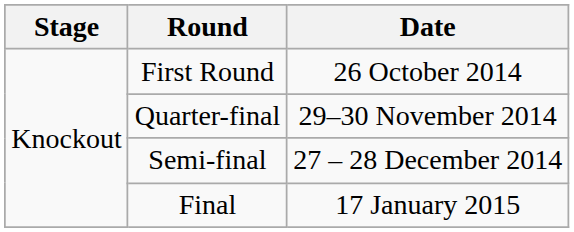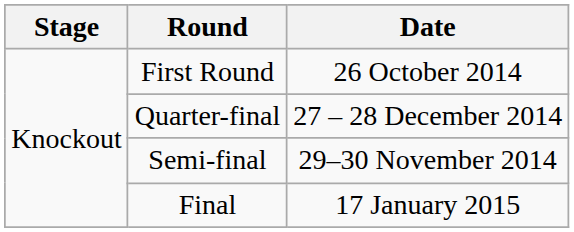(428, 115) 29–30 November 2014 -> (428, 115) 27 – 28 December 2014
(428, 159) 27 – 28 December 2014 -> (428, 159) 29–30 November 2014
